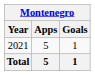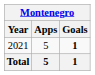(75, 45) normal -> (75, 45) bold
